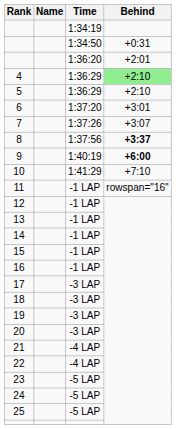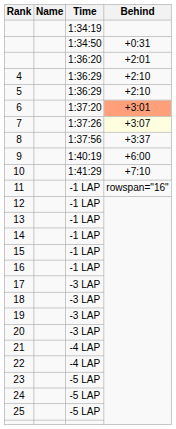(137, 76) lightgreen background -> (137, 76) no background
(137, 108) no background -> (137, 108) lightsalmon background
(137, 124) no background -> (137, 124) lightyellow background
(137, 140) bold -> (137, 140) normal
(137, 156) bold -> (137, 156) normal
